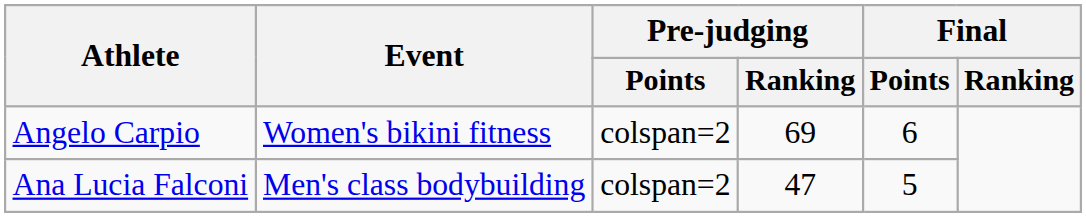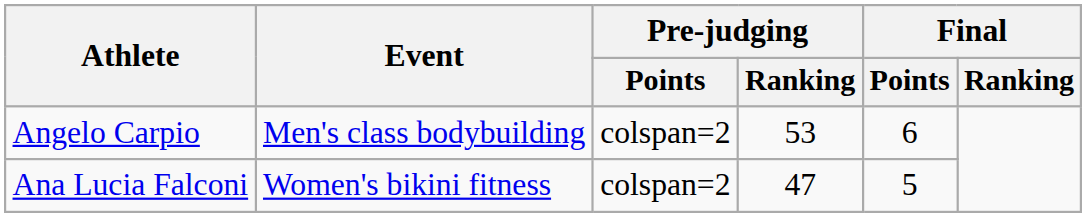(407, 132) Women's bikini fitness -> (424, 132) Men's class bodybuilding
(800, 132) 69 -> (800, 132) 53
(424, 184) Men's class bodybuilding -> (407, 184) Women's bikini fitness
